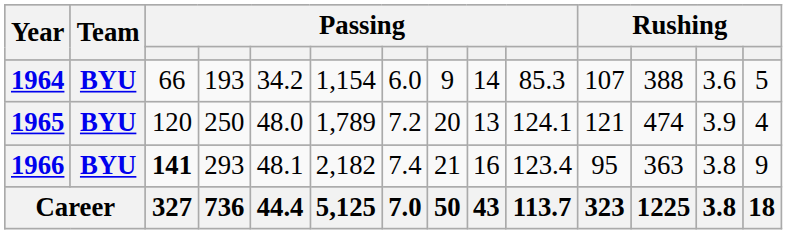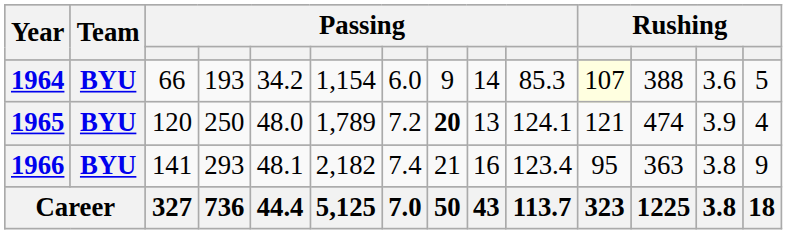(604, 80) no background -> (604, 80) lightyellow background
(447, 122) normal -> (447, 122) bold
(172, 165) bold -> (172, 165) normal
